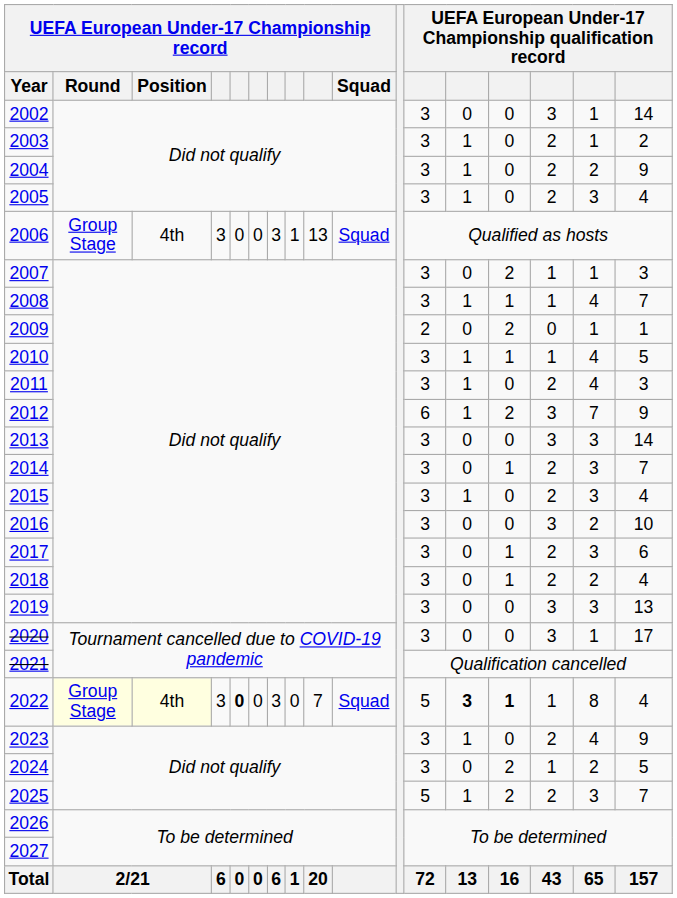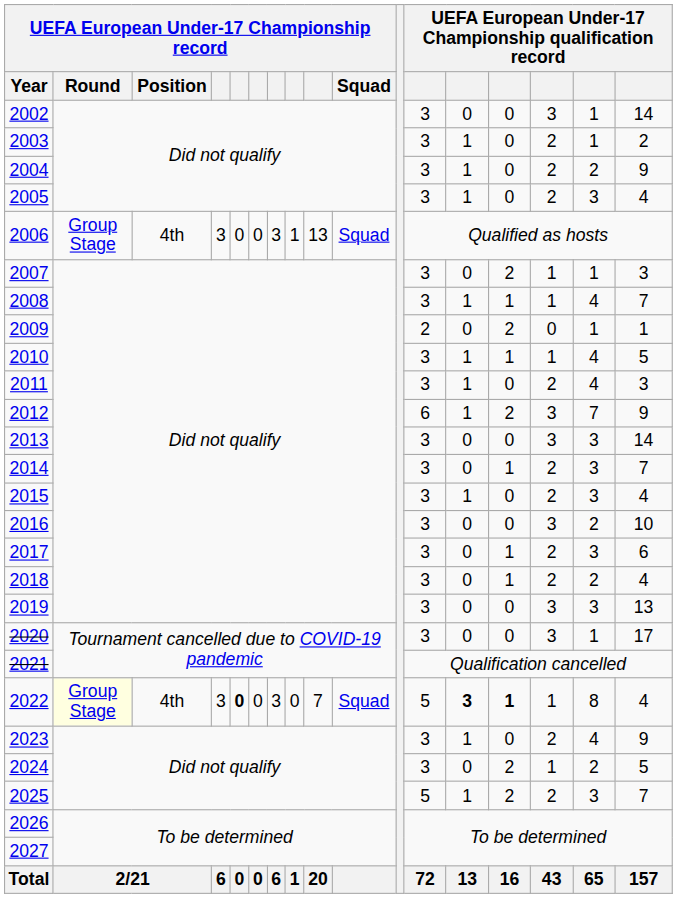(172, 701) lightyellow background -> (172, 701) no background
